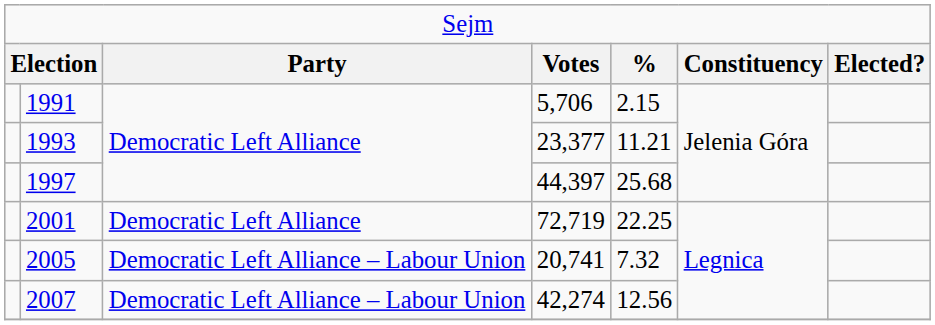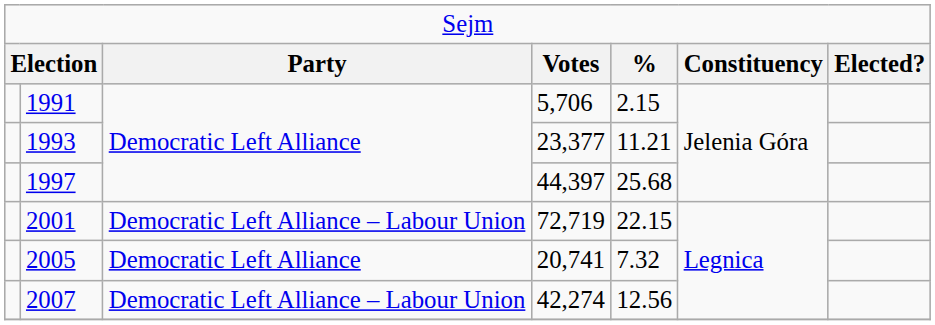(235, 220) Democratic Left Alliance -> (317, 220) Democratic Left Alliance – Labour Union
(644, 220) 22.25 -> (644, 220) 22.15
(317, 260) Democratic Left Alliance – Labour Union -> (235, 260) Democratic Left Alliance
